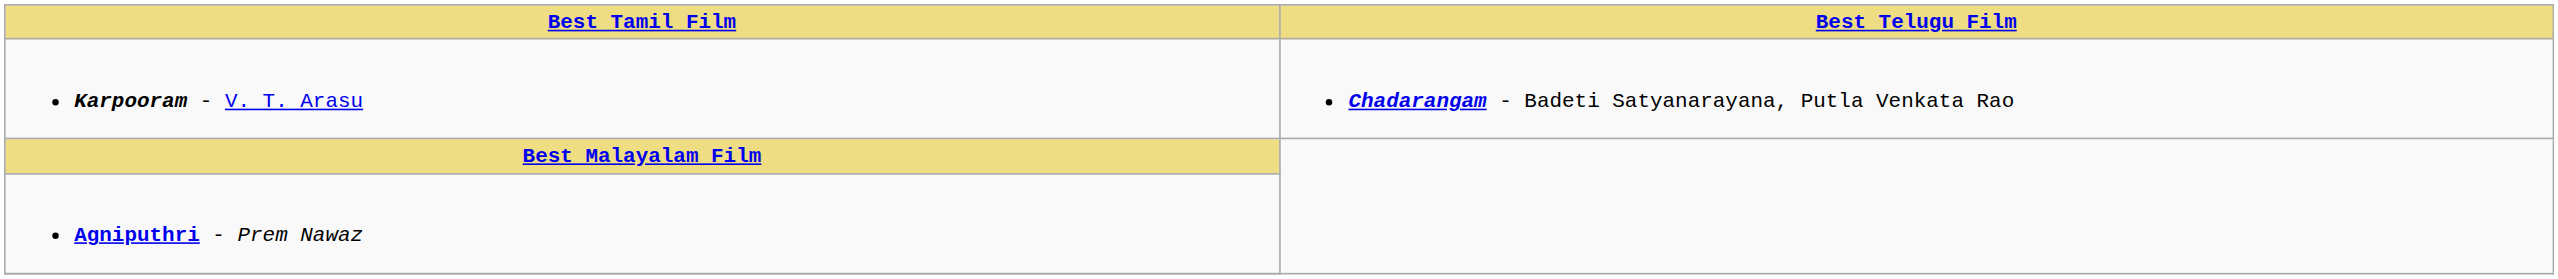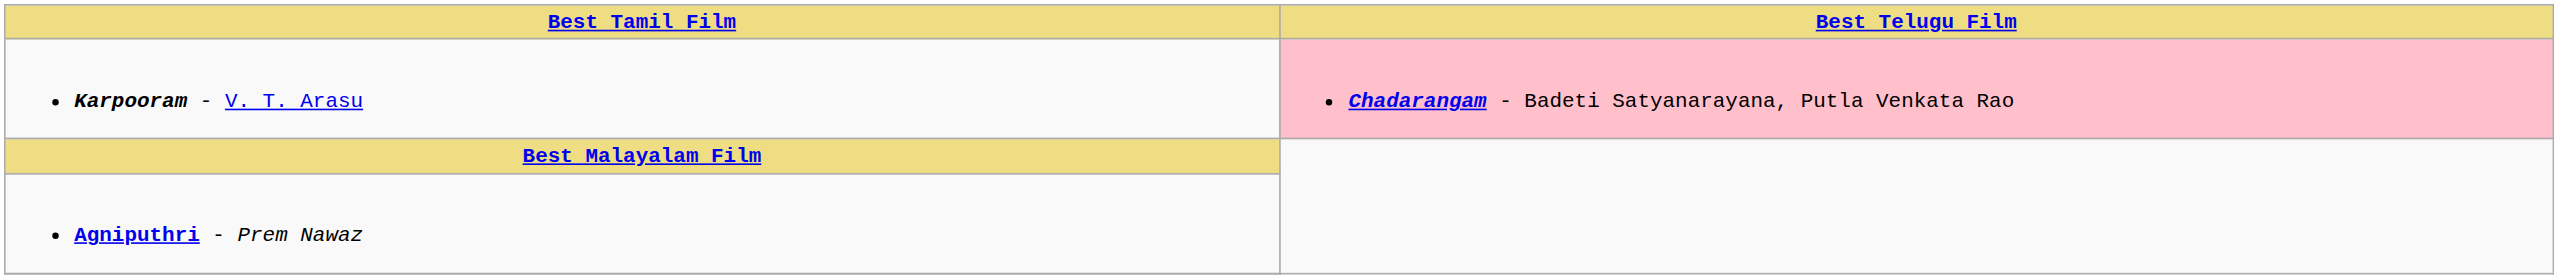(1916, 101) no background -> (1916, 101) pink background
